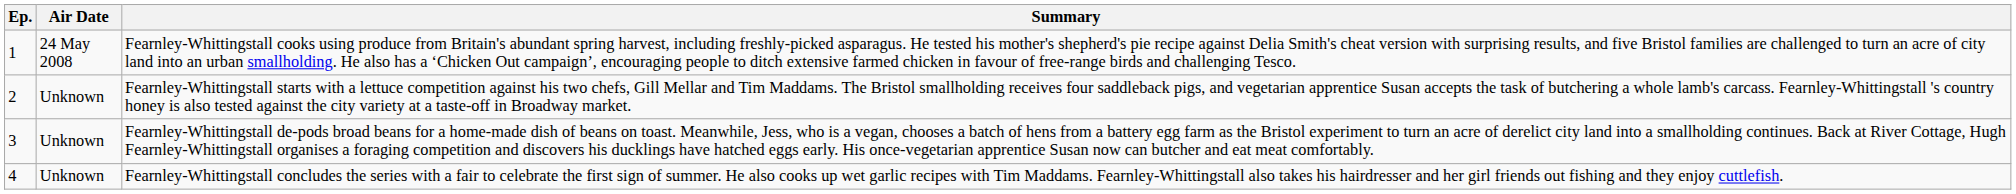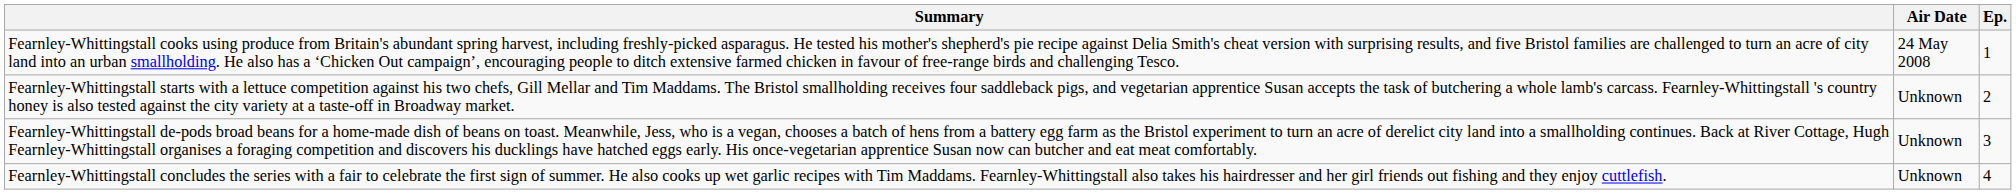columns swapped: (20, 17) <-> (1066, 17)
